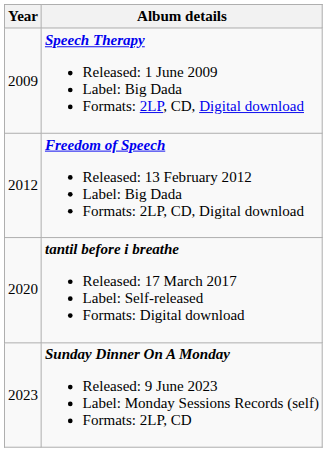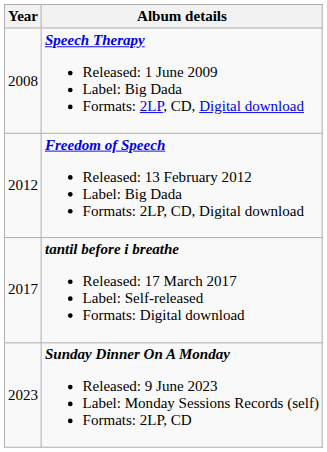(23, 80) 2009 -> (23, 80) 2008
(23, 290) 2020 -> (23, 290) 2017
